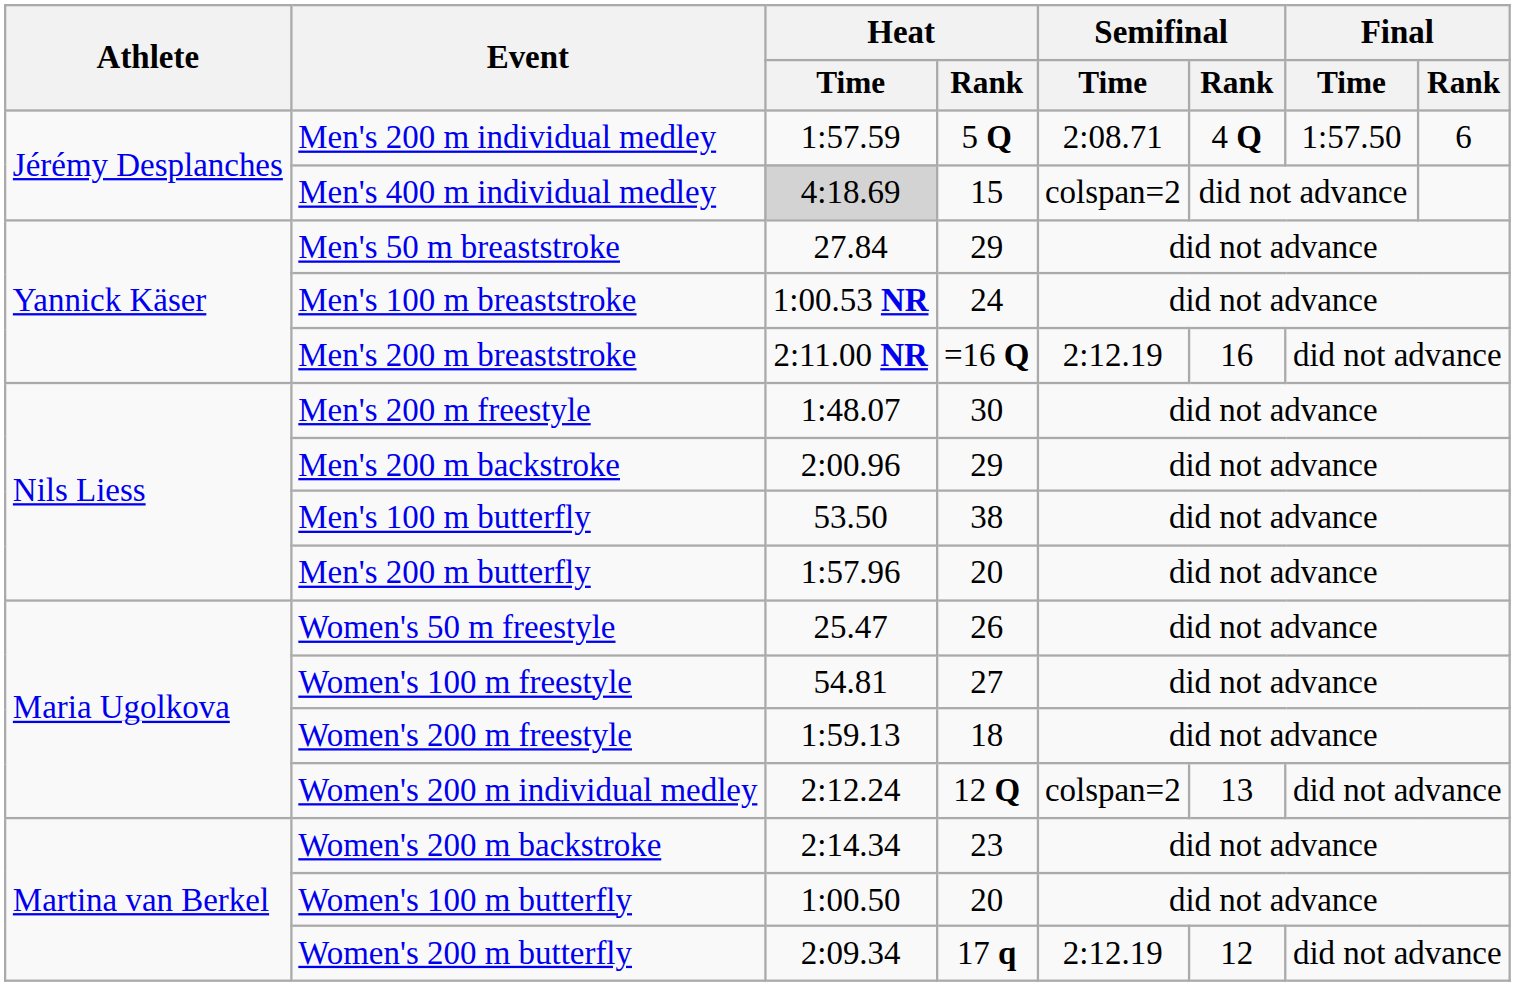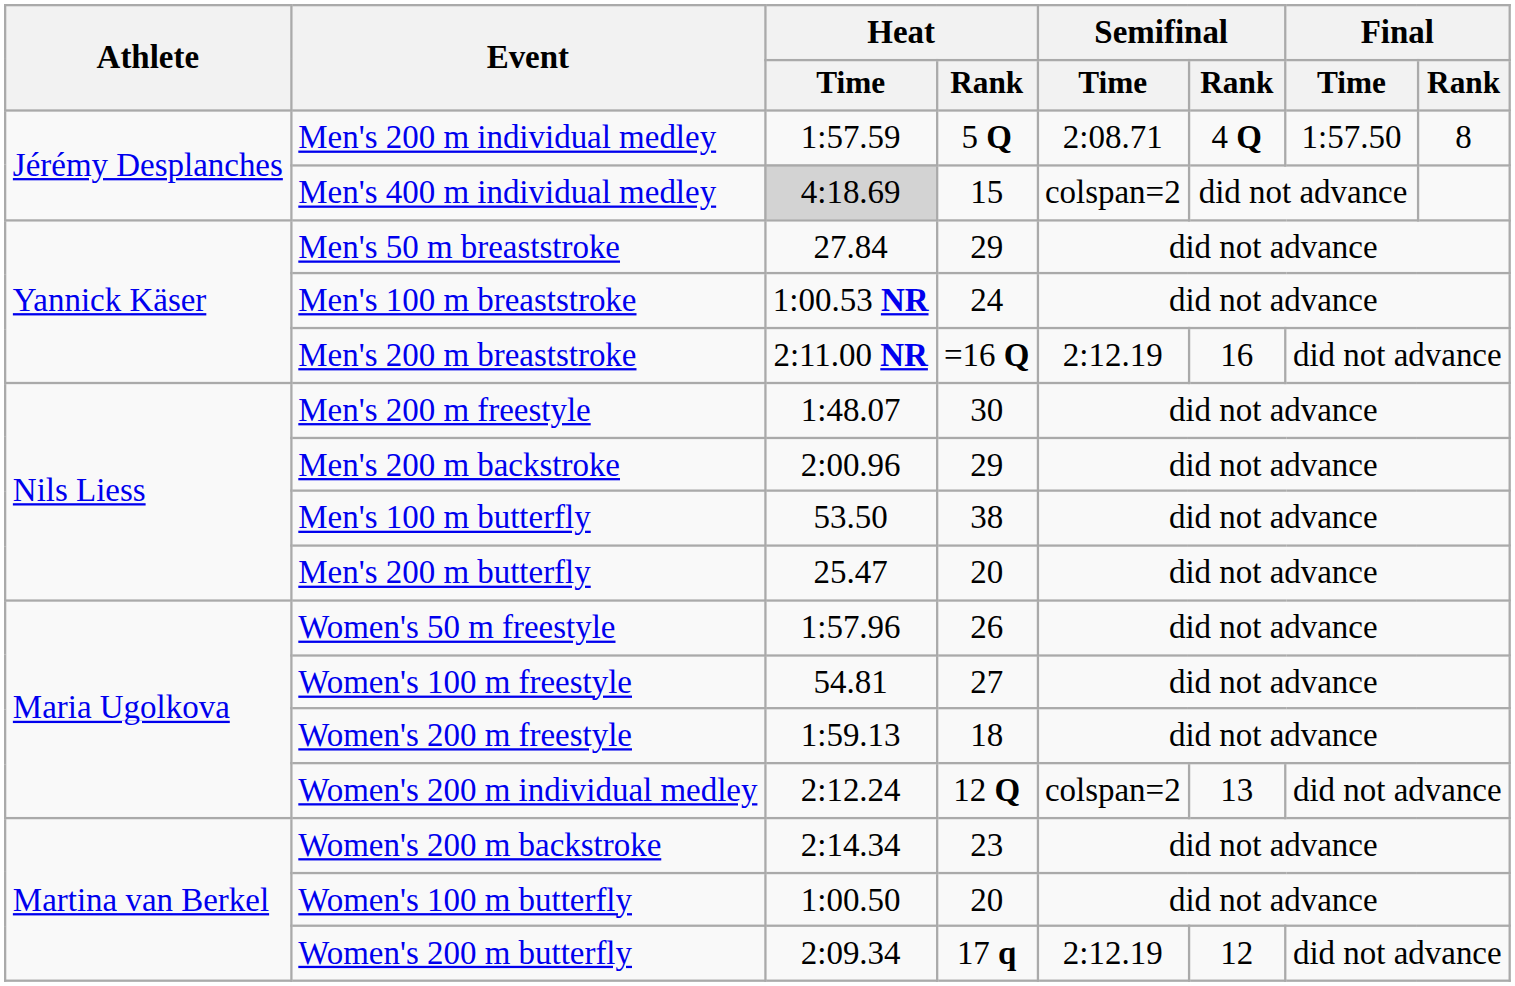(1464, 137) 6 -> (1464, 137) 8
(851, 573) 1:57.96 -> (851, 573) 25.47
(851, 627) 25.47 -> (851, 627) 1:57.96
